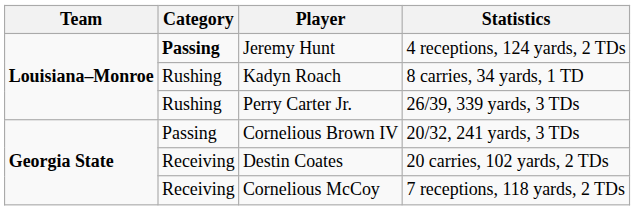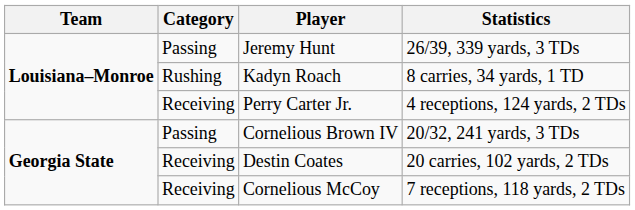(191, 48) bold -> (189, 48) normal
(516, 48) 4 receptions, 124 yards, 2 TDs -> (493, 48) 26/39, 339 yards, 3 TDs
(192, 104) Rushing -> (198, 104) Receiving
(493, 104) 26/39, 339 yards, 3 TDs -> (516, 104) 4 receptions, 124 yards, 2 TDs
